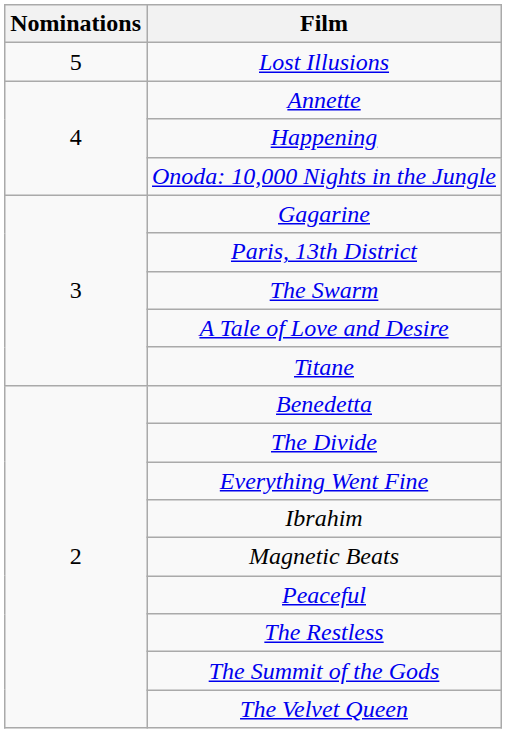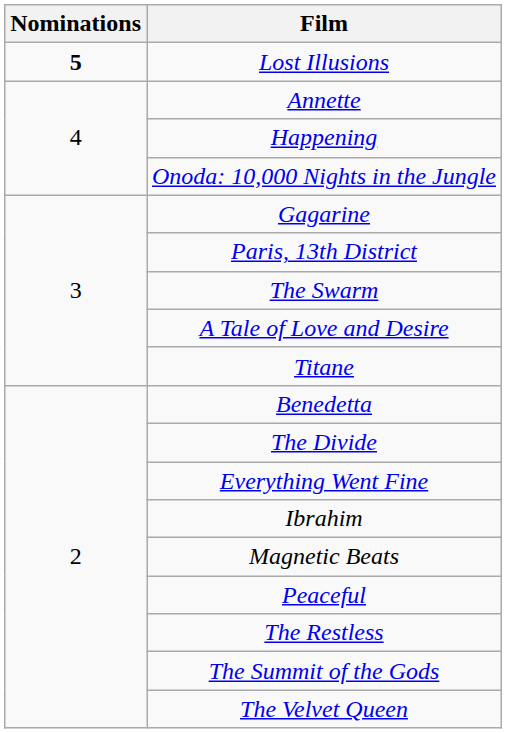(76, 61) normal -> (76, 61) bold
